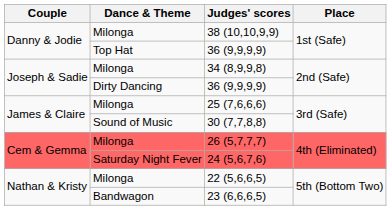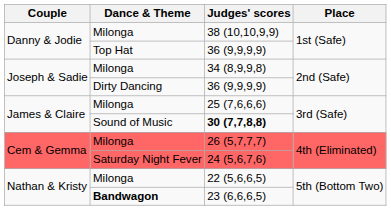(237, 123) normal -> (237, 123) bold
(123, 196) normal -> (126, 196) bold
